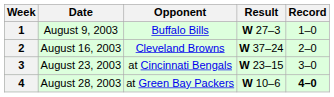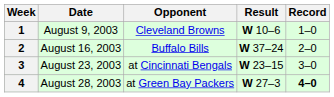(180, 30) Buffalo Bills -> (180, 30) Cleveland Browns
(261, 30) W 27–3 -> (261, 30) W 10–6
(180, 48) Cleveland Browns -> (180, 48) Buffalo Bills
(261, 83) W 10–6 -> (261, 83) W 27–3
